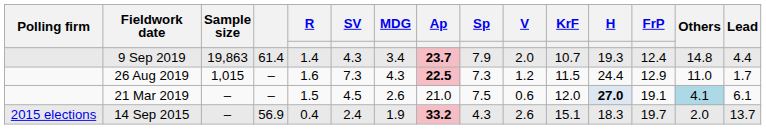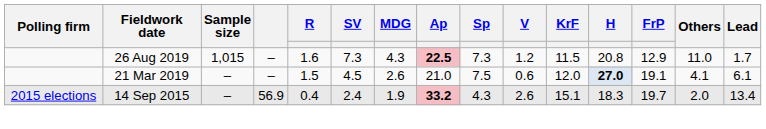- row: (152, 57)
(611, 76) 24.4 -> (611, 57) 20.8
(700, 96) lightblue background -> (700, 76) no background
(743, 115) 13.7 -> (743, 96) 13.4
